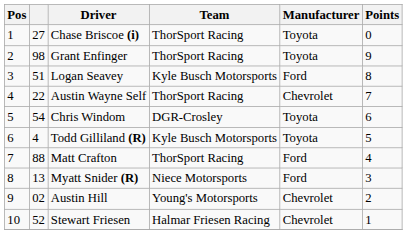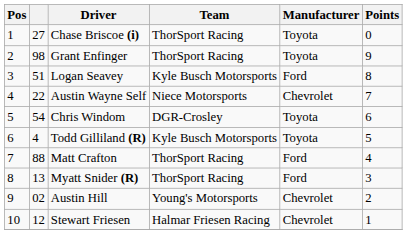(198, 96) ThorSport Racing -> (199, 96) Niece Motorsports
(199, 178) Niece Motorsports -> (198, 178) ThorSport Racing
(39, 218) 52 -> (39, 218) 12
